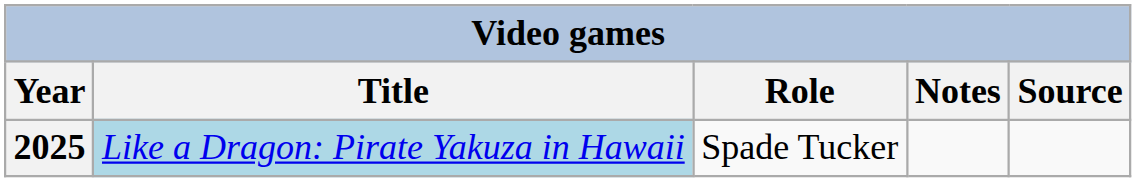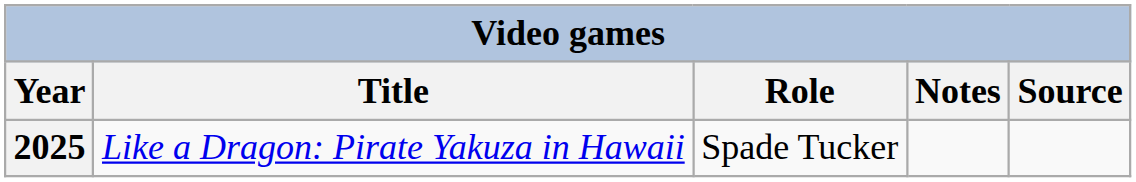(393, 147) lightblue background -> (393, 147) no background
